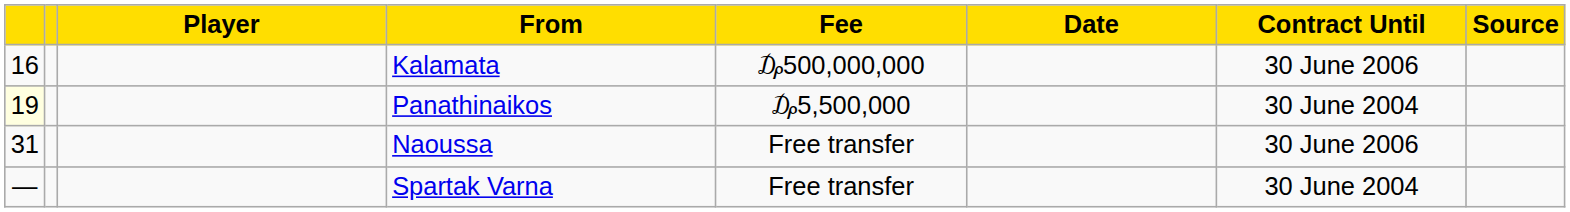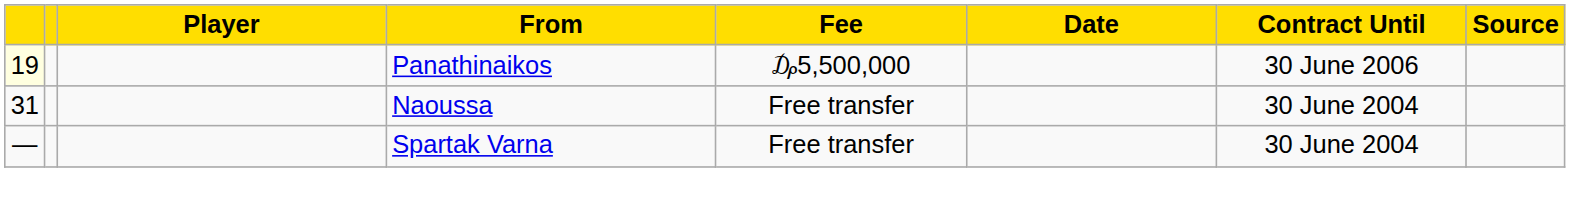- row: (446, 65)
(1342, 105) 30 June 2004 -> (1342, 65) 30 June 2006
(1342, 145) 30 June 2006 -> (1342, 105) 30 June 2004
